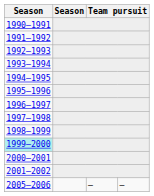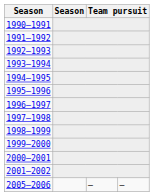(28, 145) paleturquoise background -> (28, 145) no background
